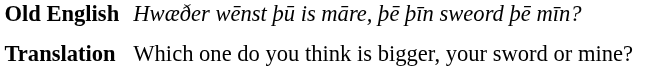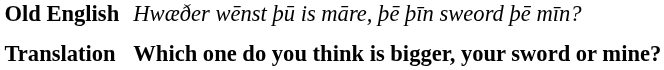(383, 53) normal -> (397, 53) bold
